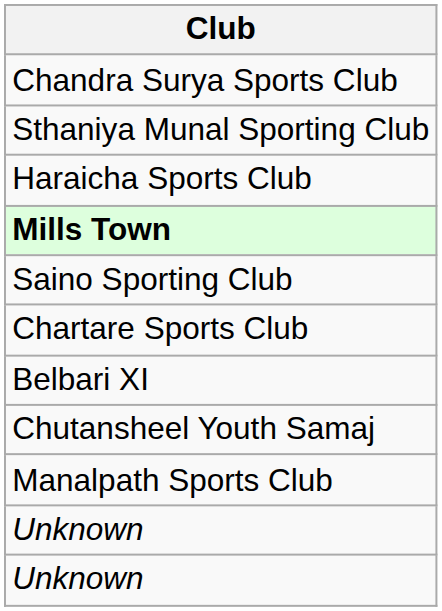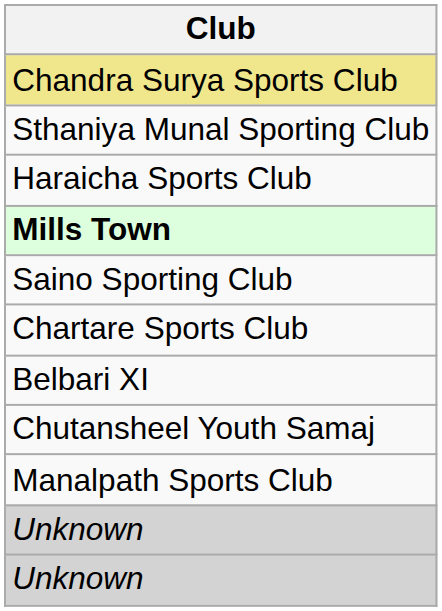(205, 79) no background -> (205, 79) khaki background
(78, 529) no background -> (78, 529) lightgrey background
(78, 579) no background -> (78, 579) lightgrey background
